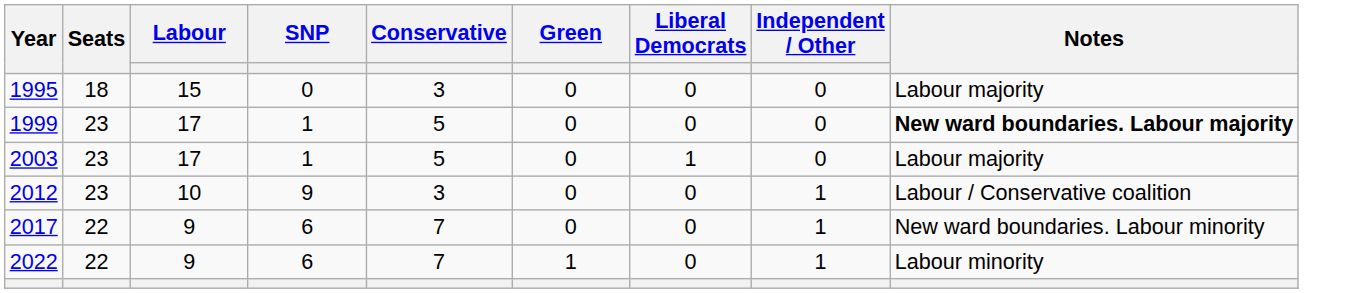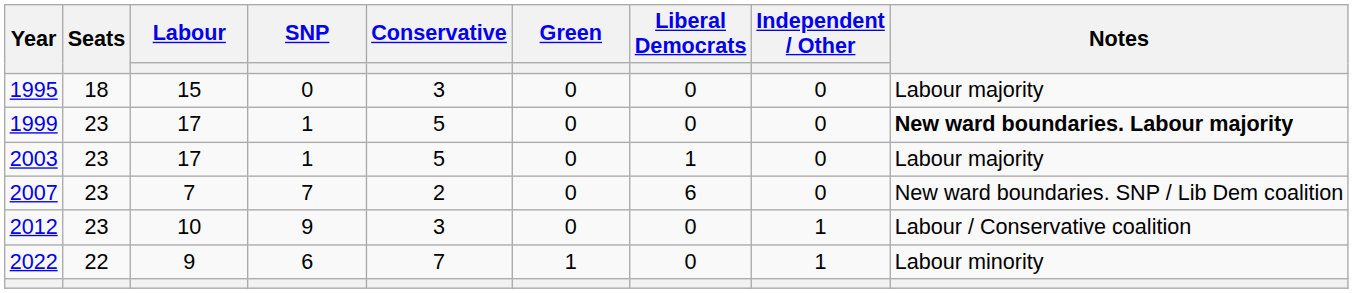+ row: (34, 192)
- row: (34, 227)
